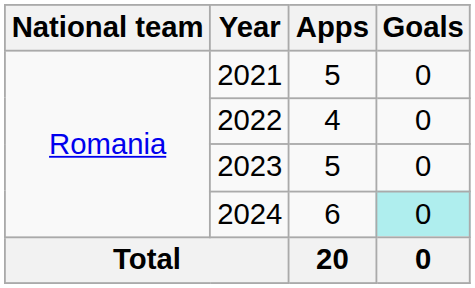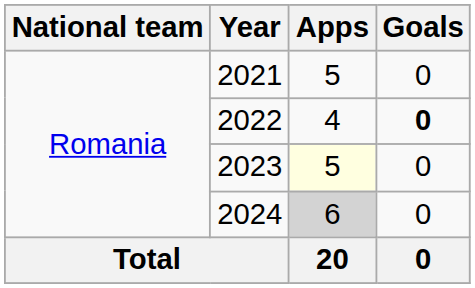(423, 120) normal -> (423, 120) bold
(332, 167) no background -> (332, 167) lightyellow background
(332, 213) no background -> (332, 213) lightgrey background
(423, 213) paleturquoise background -> (423, 213) no background
